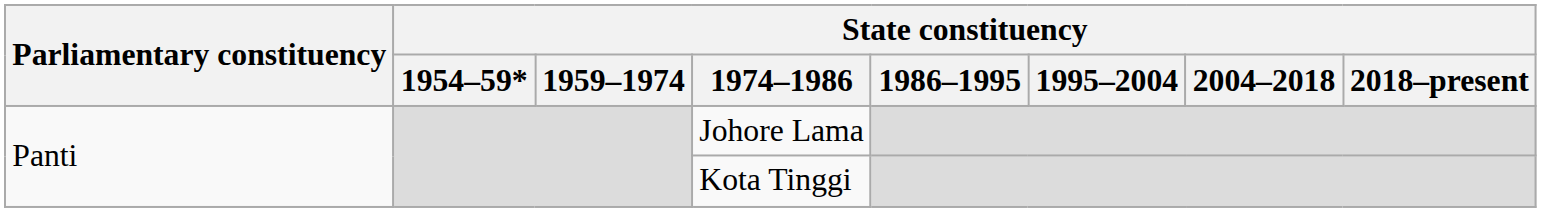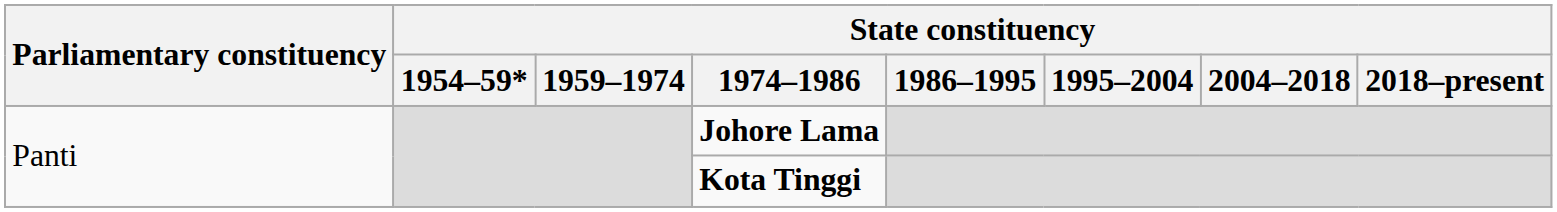(782, 130) normal -> (789, 130) bold
(775, 180) normal -> (780, 180) bold
